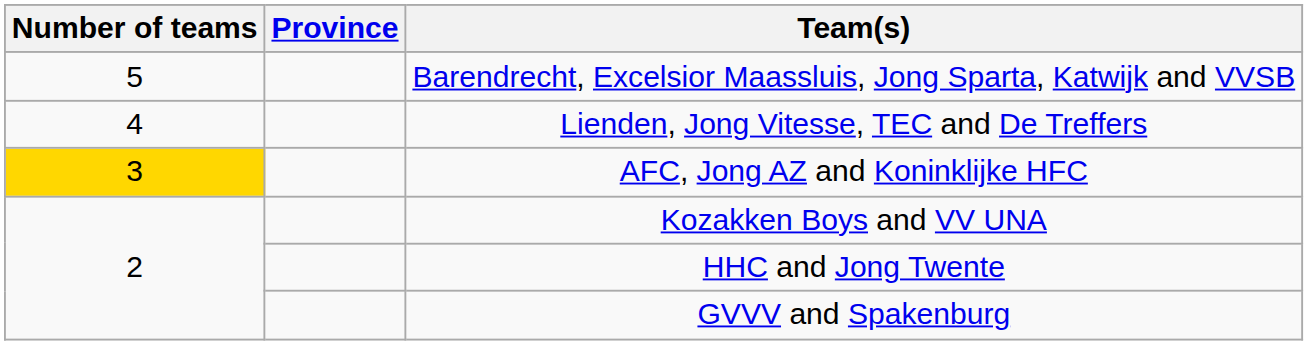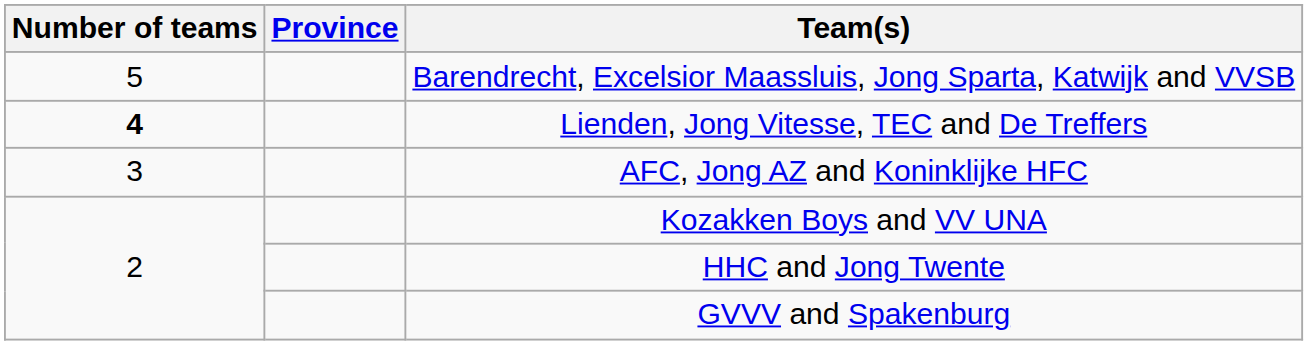(135, 123) normal -> (135, 123) bold
(135, 171) gold background -> (135, 171) no background
